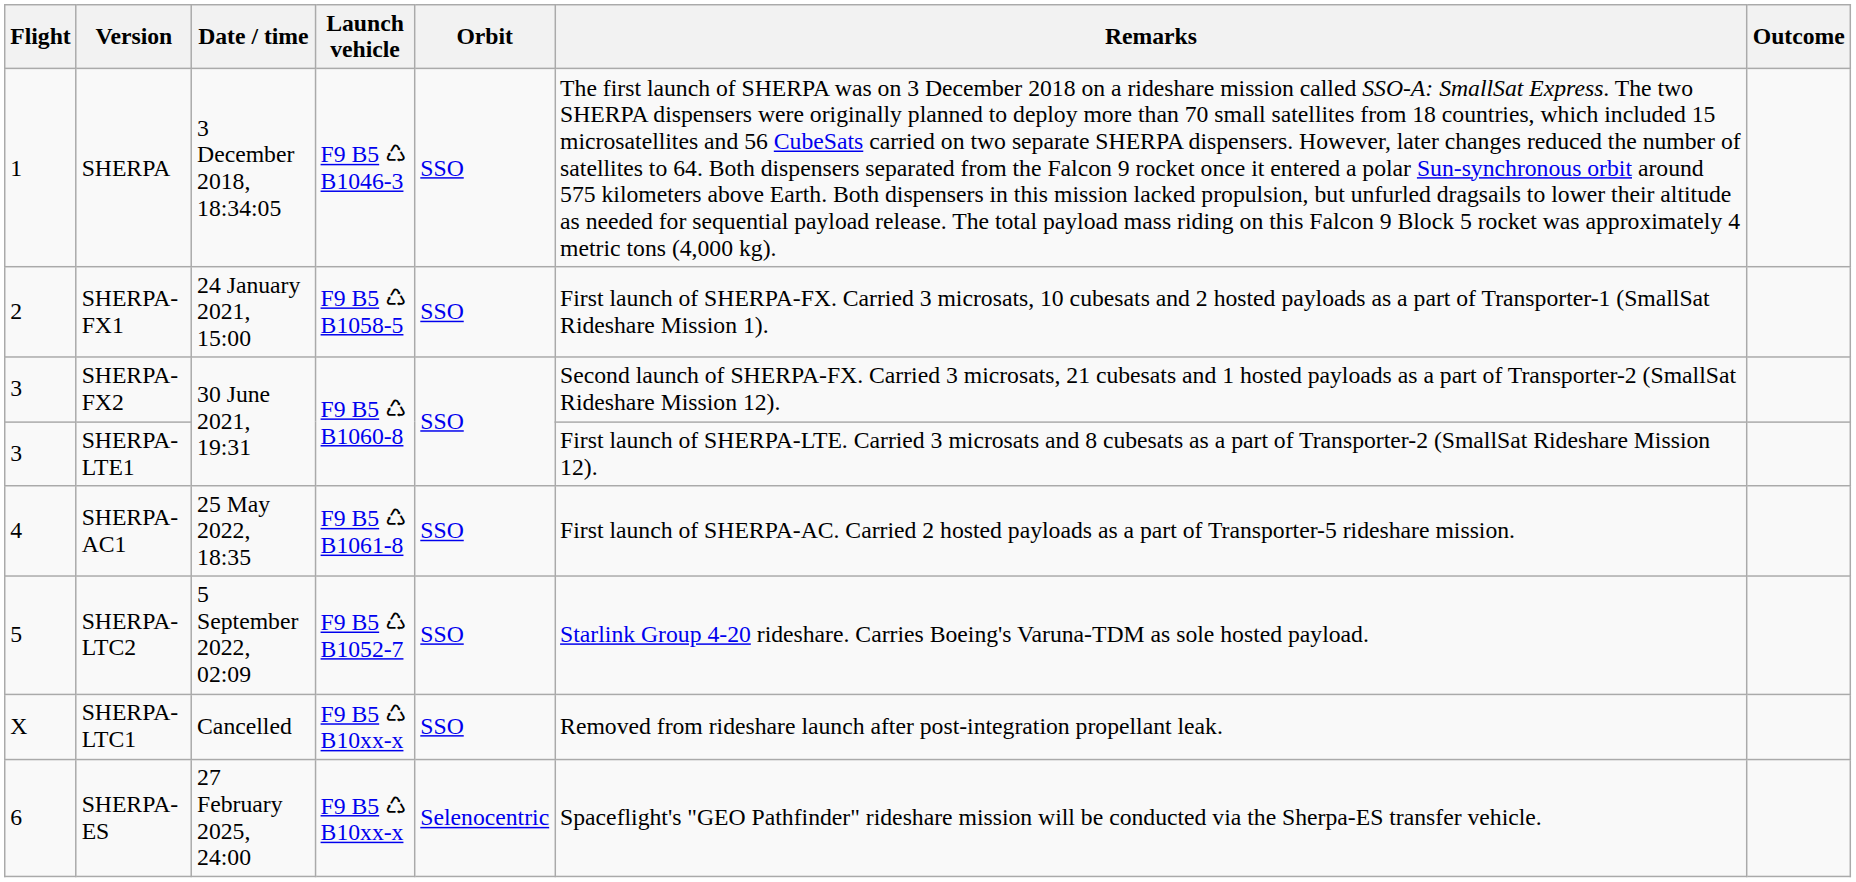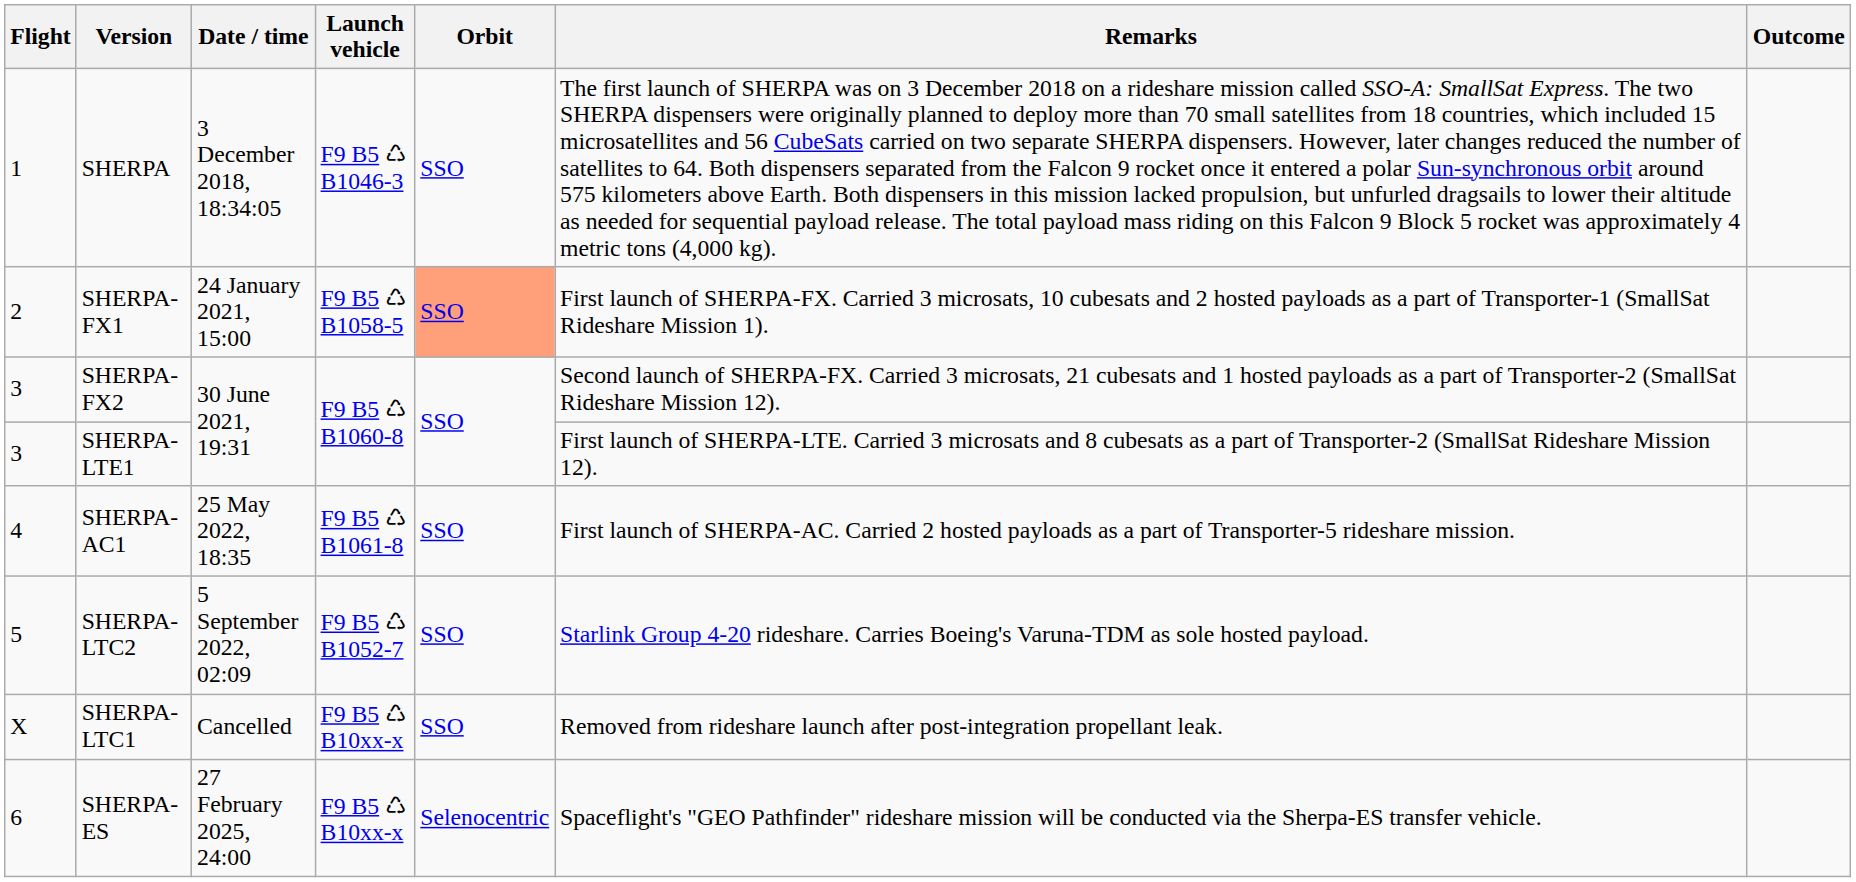(442, 311) no background -> (442, 311) lightsalmon background
